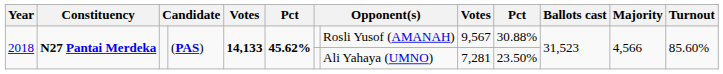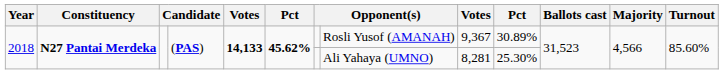(476, 36) 9,567 -> (476, 36) 9,367
(517, 36) 30.88% -> (517, 36) 30.89%
(476, 58) 7,281 -> (476, 58) 8,281
(517, 58) 23.50% -> (517, 58) 25.30%
